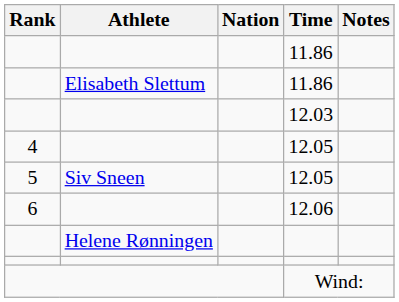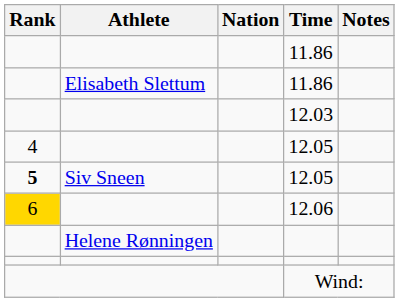(32, 177) normal -> (32, 177) bold
(32, 209) no background -> (32, 209) gold background
